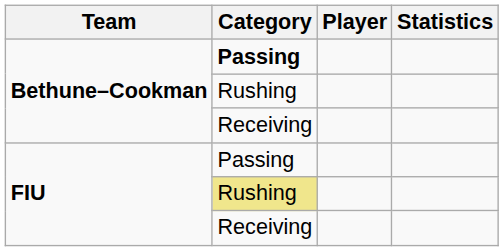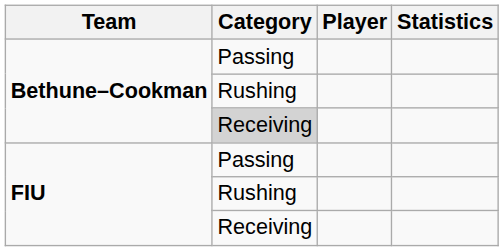(259, 56) bold -> (256, 56) normal
(265, 124) no background -> (265, 124) lightgrey background
(257, 193) khaki background -> (257, 193) no background
